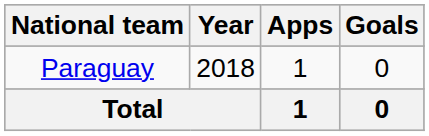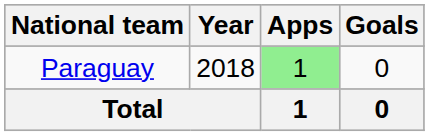(300, 67) no background -> (300, 67) lightgreen background
